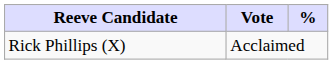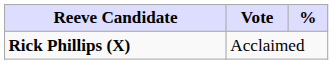(67, 45) normal -> (69, 45) bold
